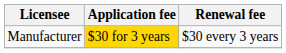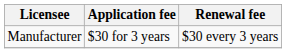(129, 36) gold background -> (129, 36) no background
